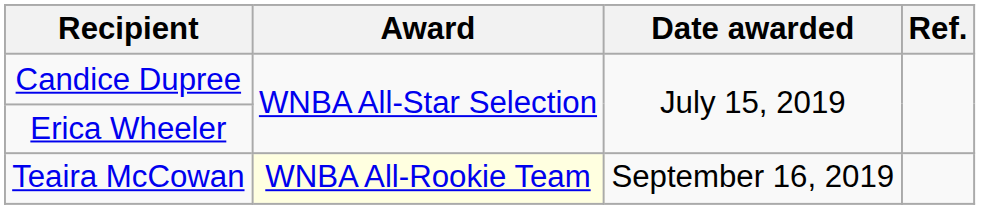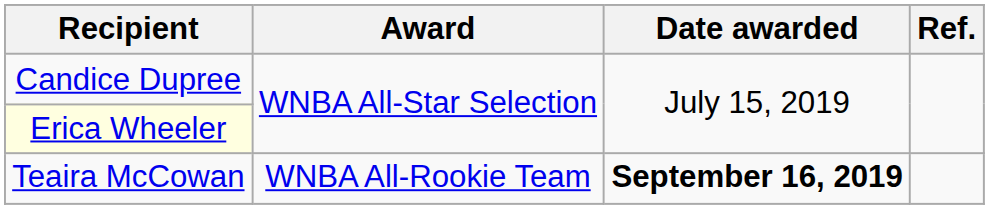(128, 128) no background -> (128, 128) lightyellow background
(428, 177) lightyellow background -> (428, 177) no background
(753, 177) normal -> (757, 177) bold
